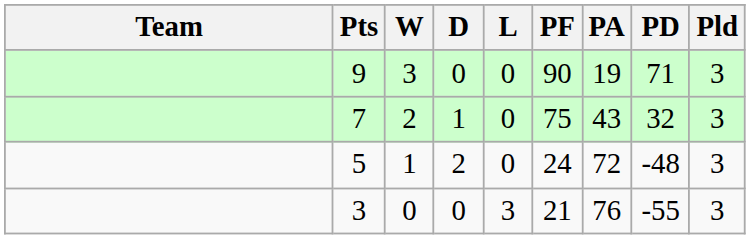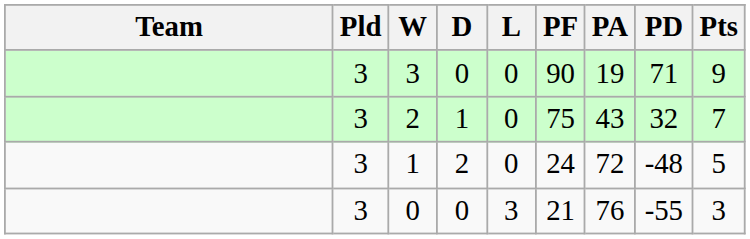columns swapped: (717, 27) <-> (359, 27)
